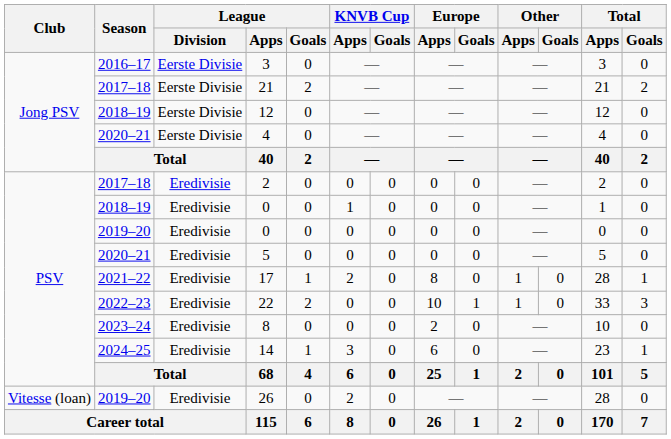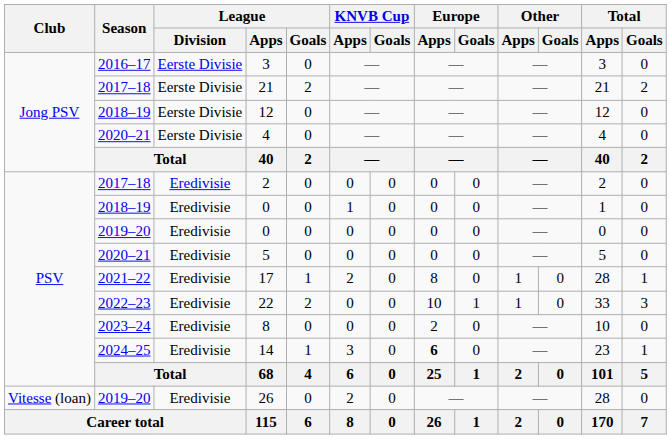(434, 350) normal -> (434, 350) bold
